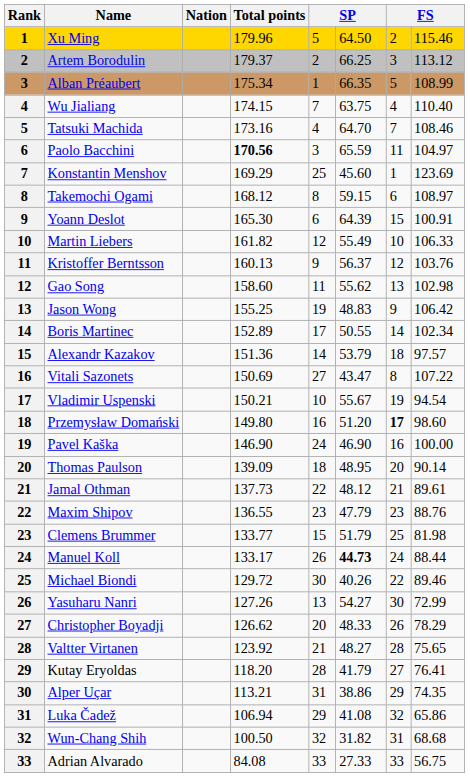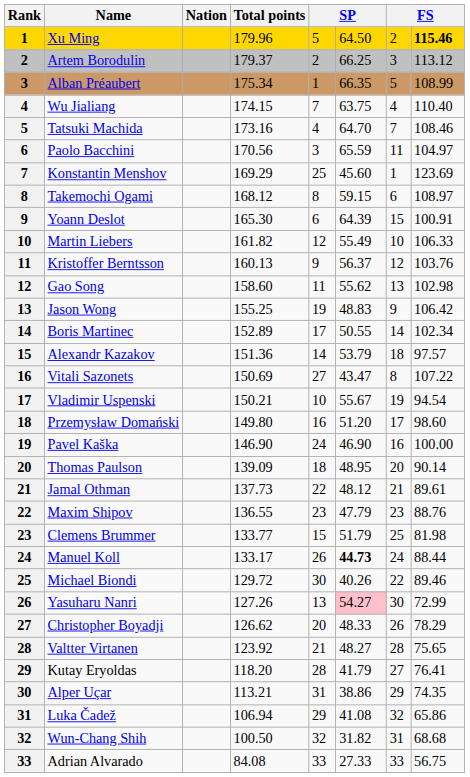(433, 38) normal -> (433, 38) bold
(253, 151) bold -> (253, 151) normal
(397, 422) bold -> (397, 422) normal
(355, 602) no background -> (355, 602) pink background
